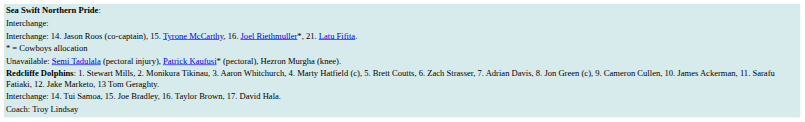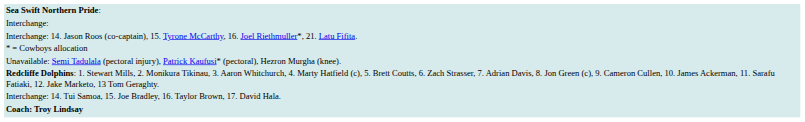(42, 109) normal -> (44, 109) bold
